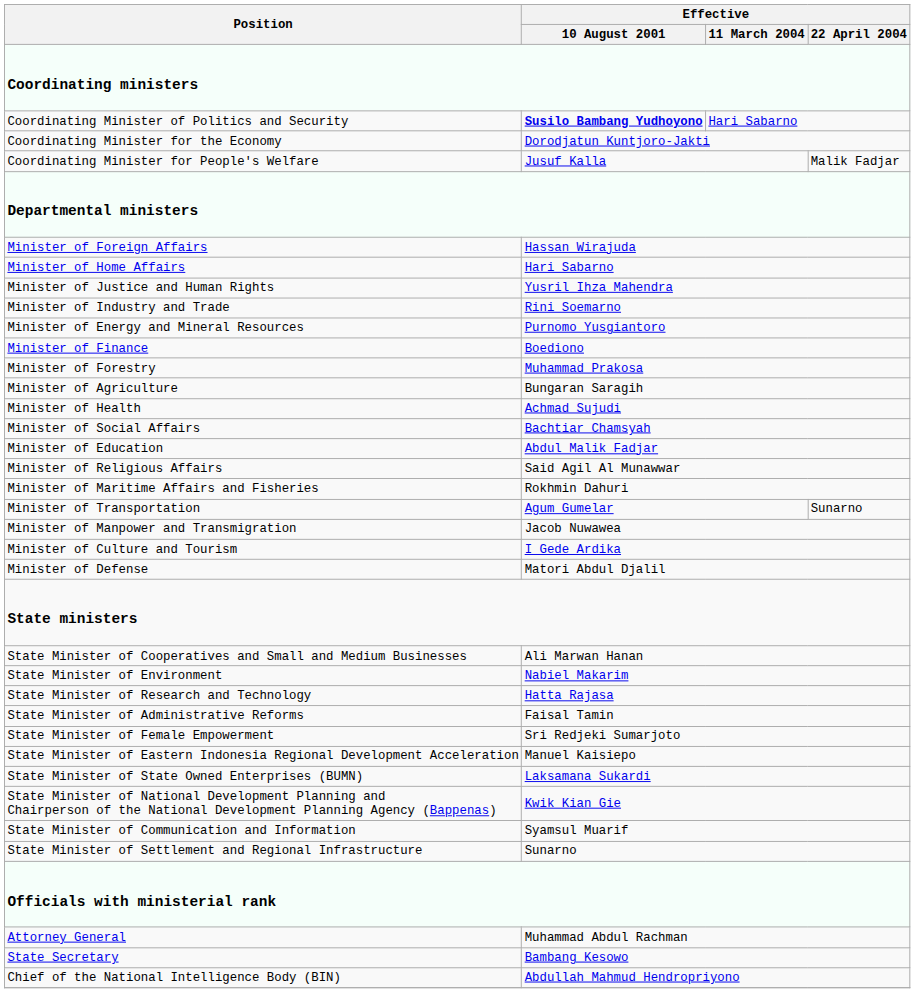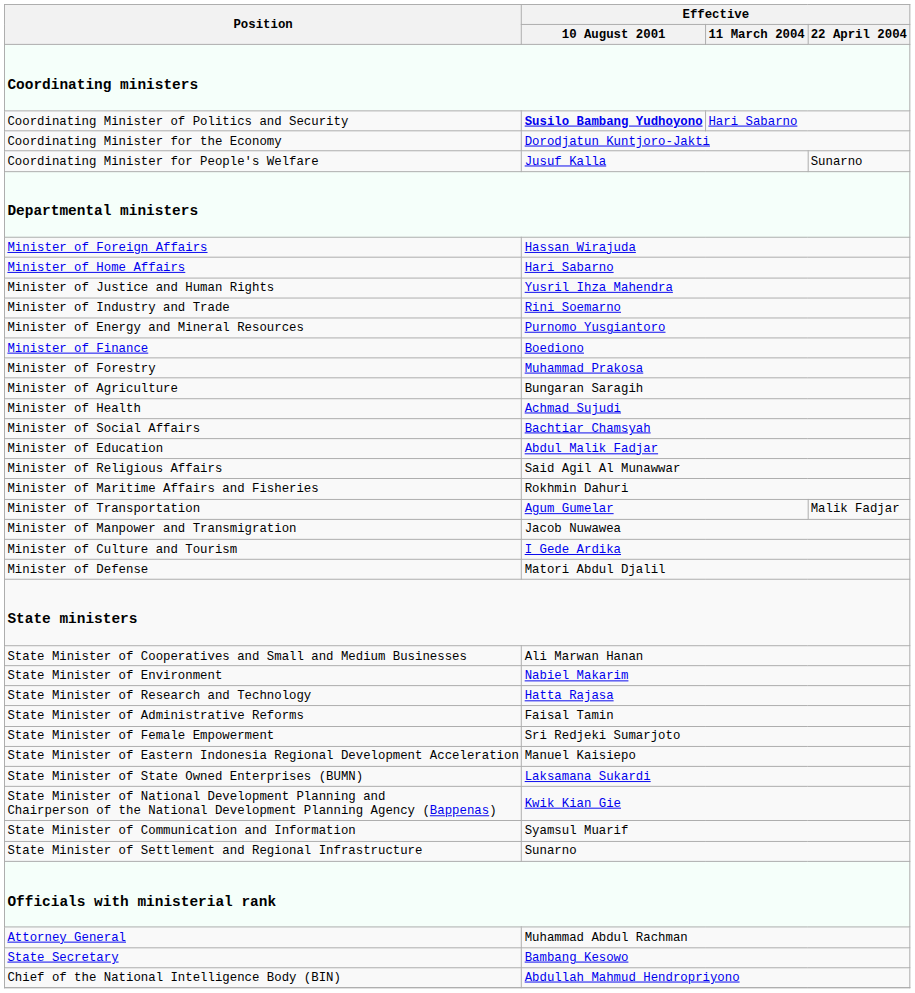(855, 161) Malik Fadjar -> (837, 161) Sunarno
(837, 509) Sunarno -> (855, 509) Malik Fadjar
